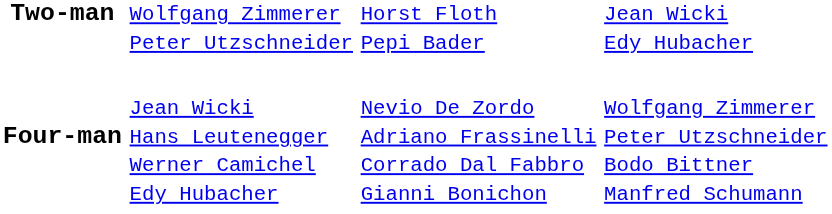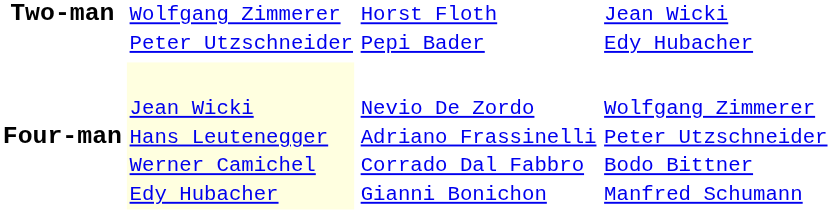(229, 151) no background -> (229, 151) lightyellow background
